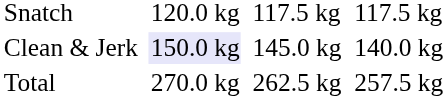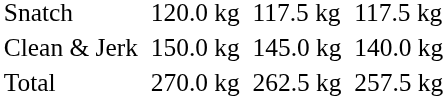(195, 47) lavender background -> (195, 47) no background
